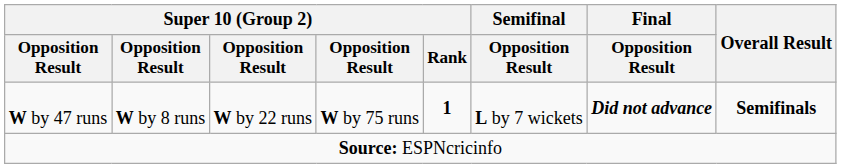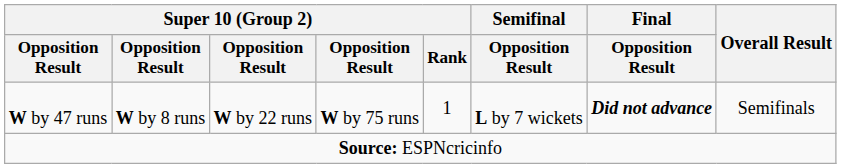(447, 108) bold -> (447, 108) normal
(776, 108) bold -> (776, 108) normal
